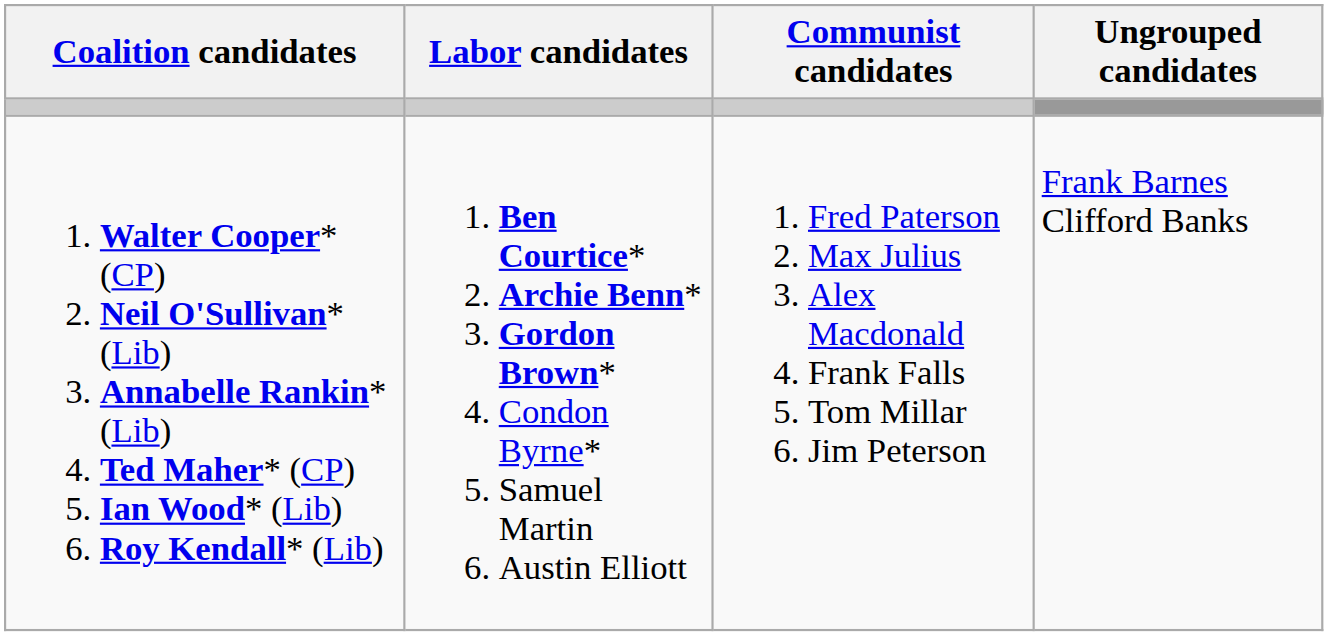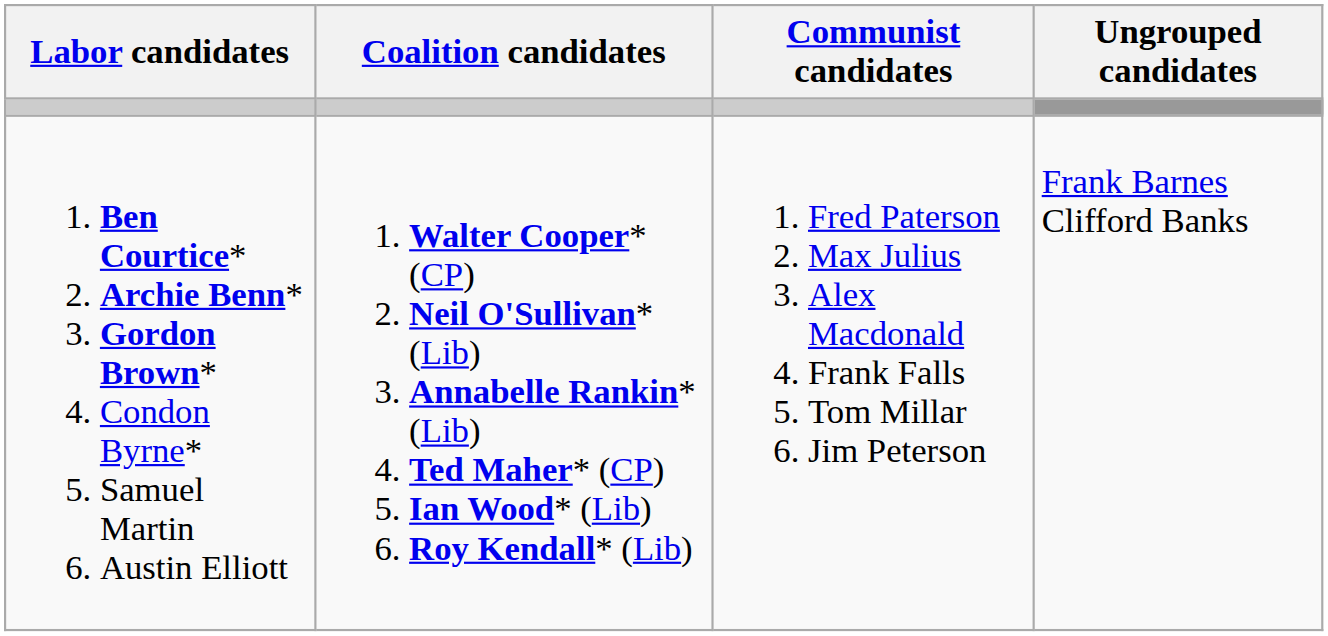columns swapped: (559, 51) <-> (205, 51)
